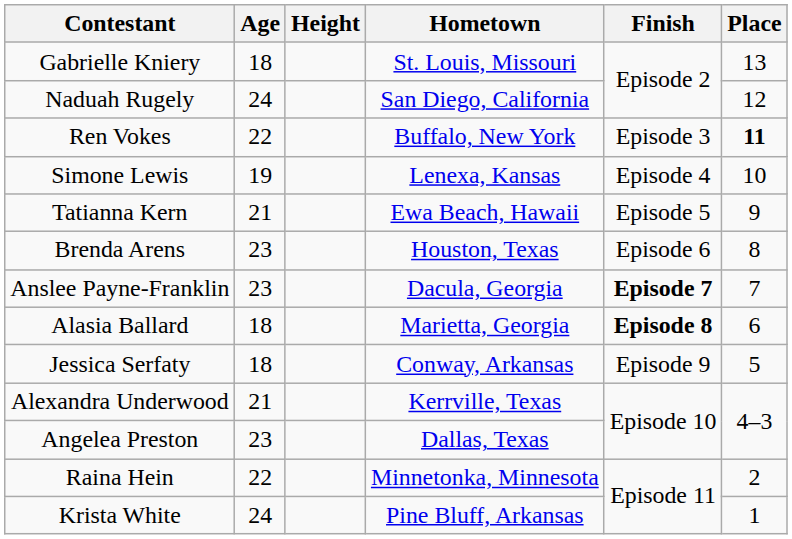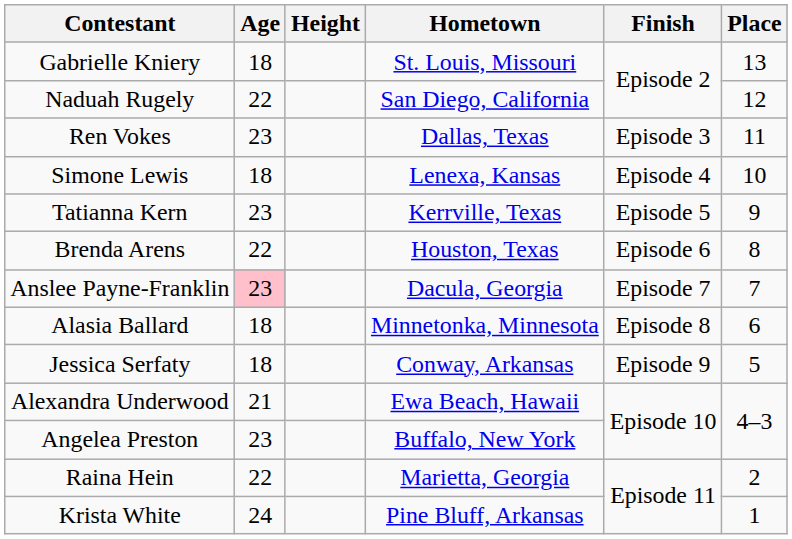(260, 99) 24 -> (260, 99) 22
(260, 136) 22 -> (260, 136) 23
(485, 136) Buffalo, New York -> (485, 136) Dallas, Texas
(754, 136) bold -> (754, 136) normal
(260, 174) 19 -> (260, 174) 18
(260, 212) 21 -> (260, 212) 23
(485, 212) Ewa Beach, Hawaii -> (485, 212) Kerrville, Texas
(260, 250) 23 -> (260, 250) 22
(260, 288) no background -> (260, 288) pink background
(663, 288) bold -> (663, 288) normal
(485, 325) Marietta, Georgia -> (485, 325) Minnetonka, Minnesota
(663, 325) bold -> (663, 325) normal
(485, 401) Kerrville, Texas -> (485, 401) Ewa Beach, Hawaii
(485, 439) Dallas, Texas -> (485, 439) Buffalo, New York
(485, 477) Minnetonka, Minnesota -> (485, 477) Marietta, Georgia
